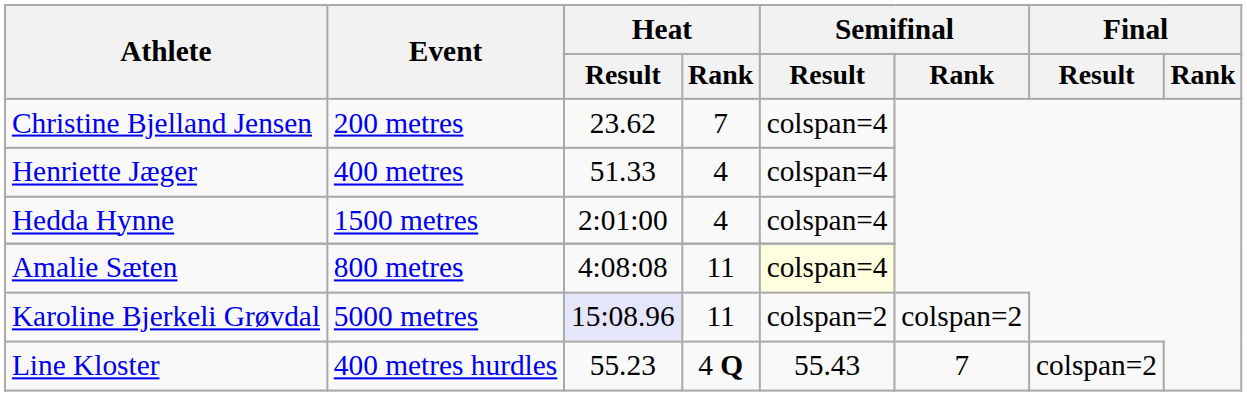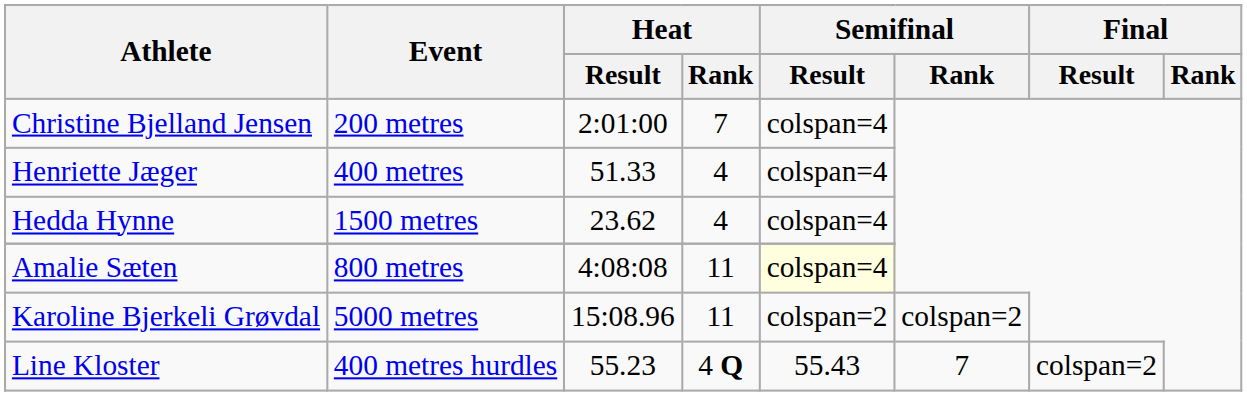(623, 123) 23.62 -> (623, 123) 2:01:00
(623, 220) 2:01:00 -> (623, 220) 23.62
(623, 317) lavender background -> (623, 317) no background
